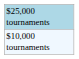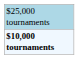(28, 42) normal -> (30, 42) bold
